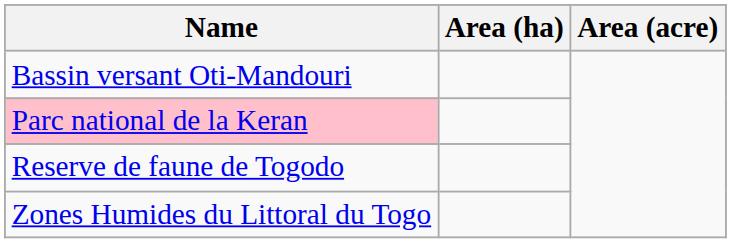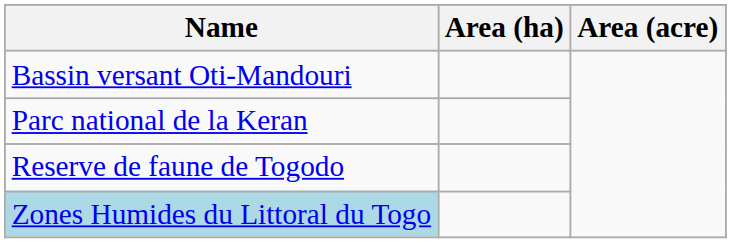(160, 120) pink background -> (160, 120) no background
(221, 213) no background -> (221, 213) lightblue background
